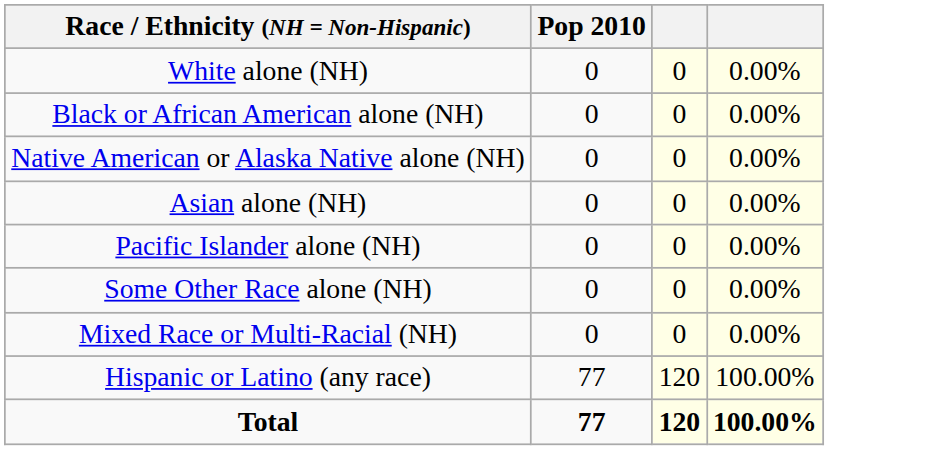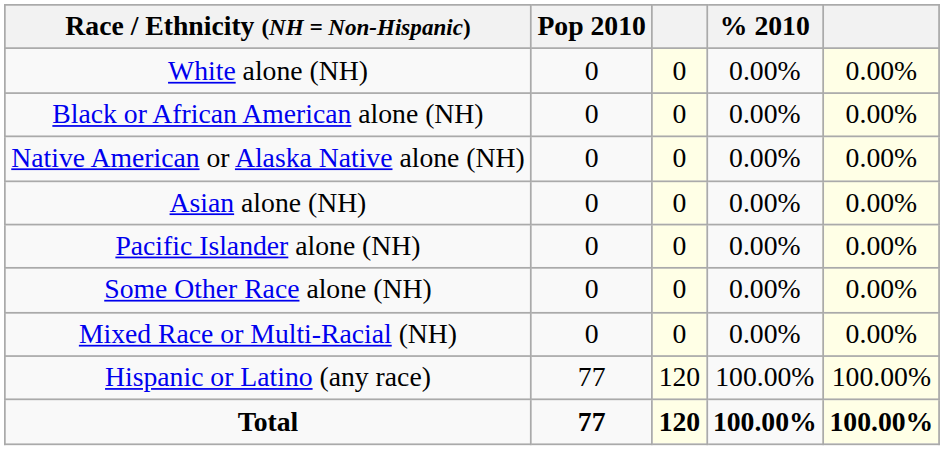+ column: (765, 26)
